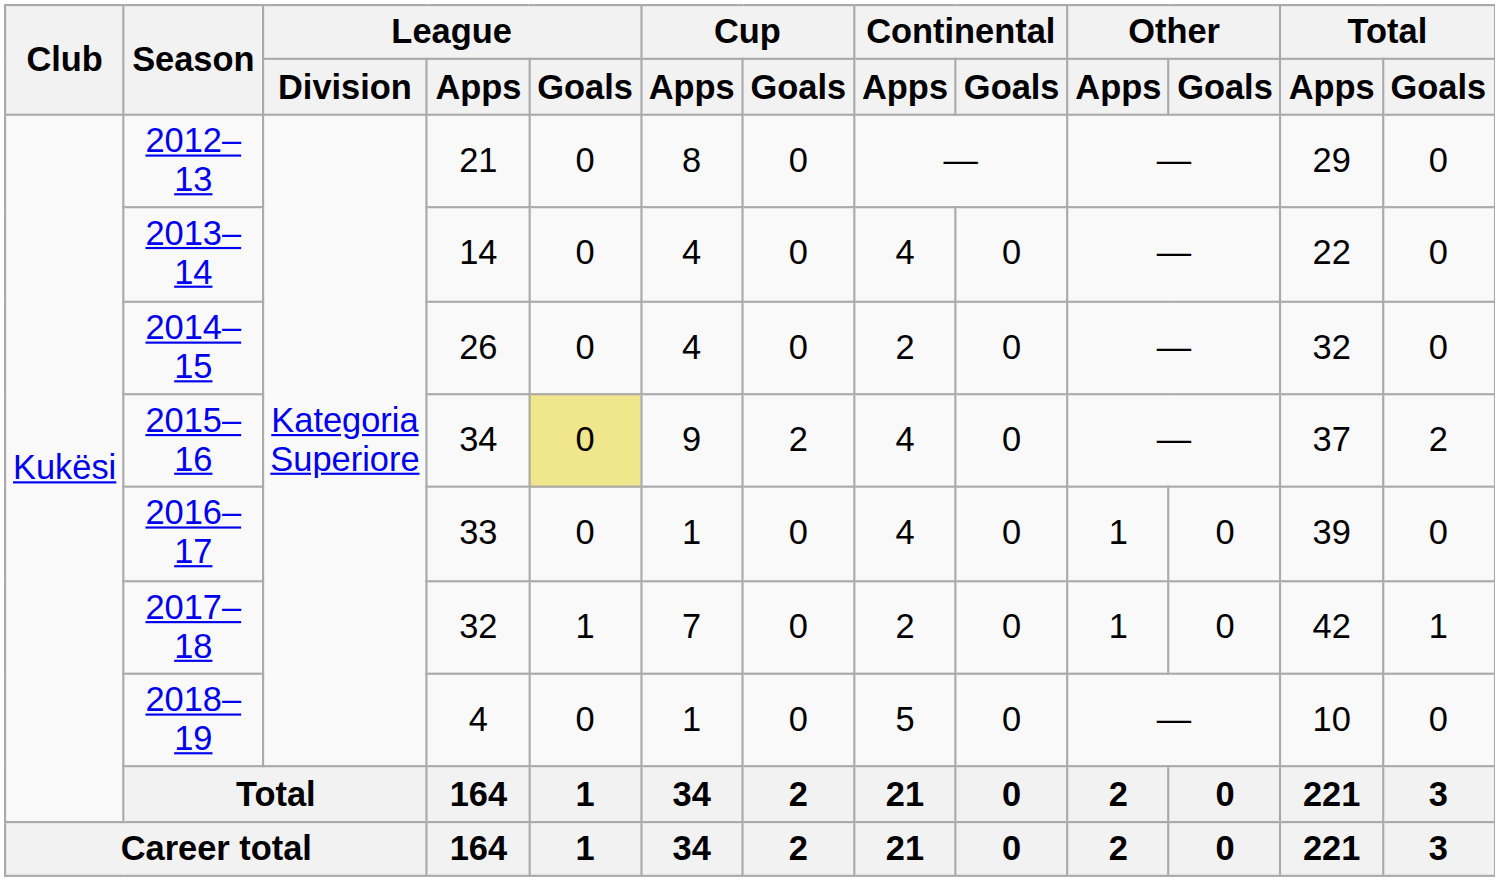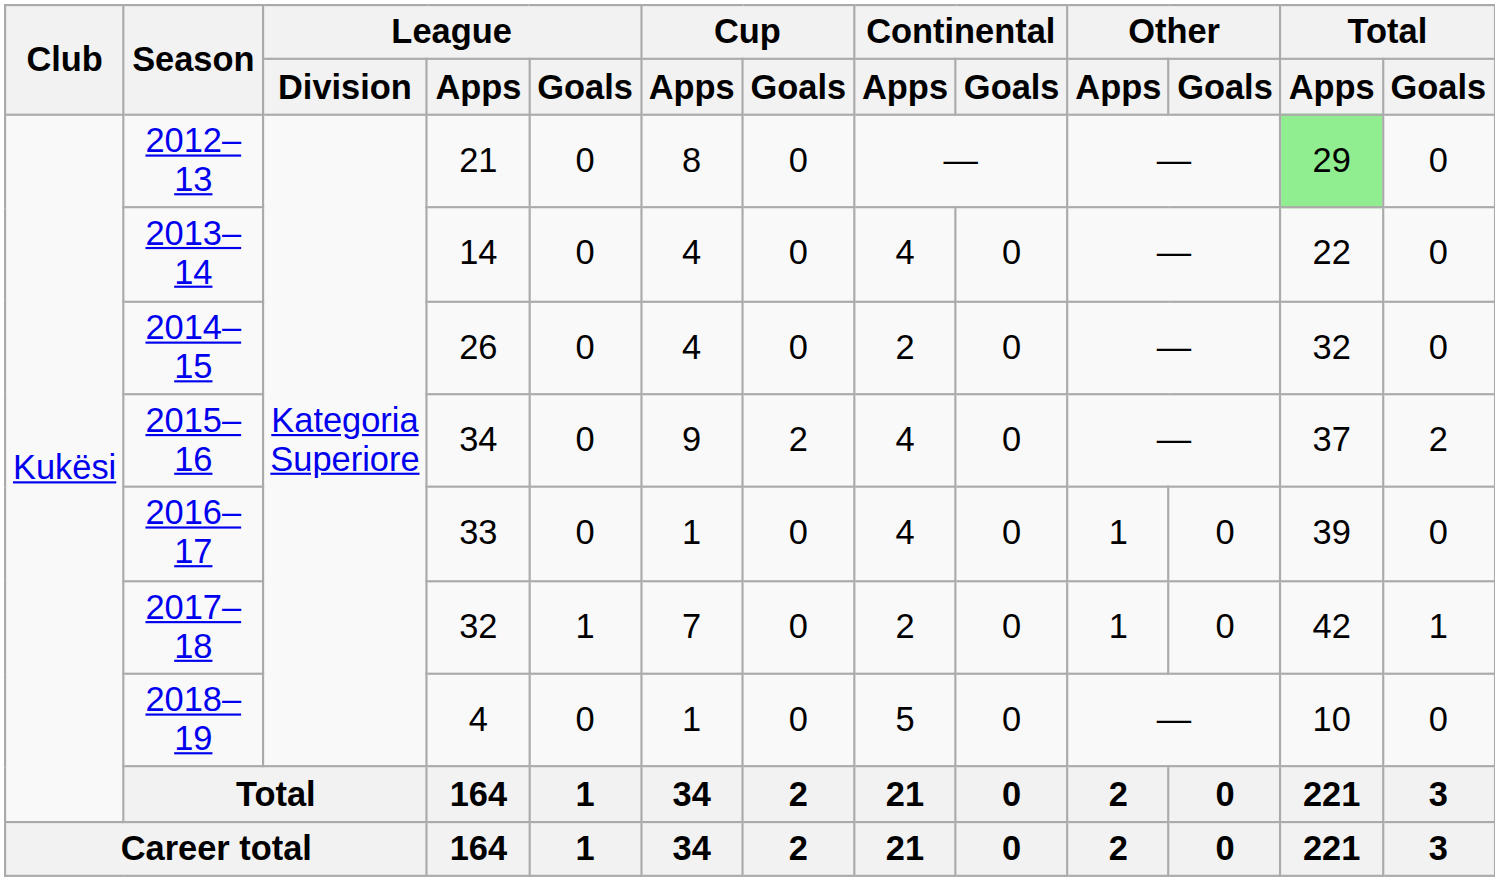(1332, 160) no background -> (1332, 160) lightgreen background
(585, 440) khaki background -> (585, 440) no background
